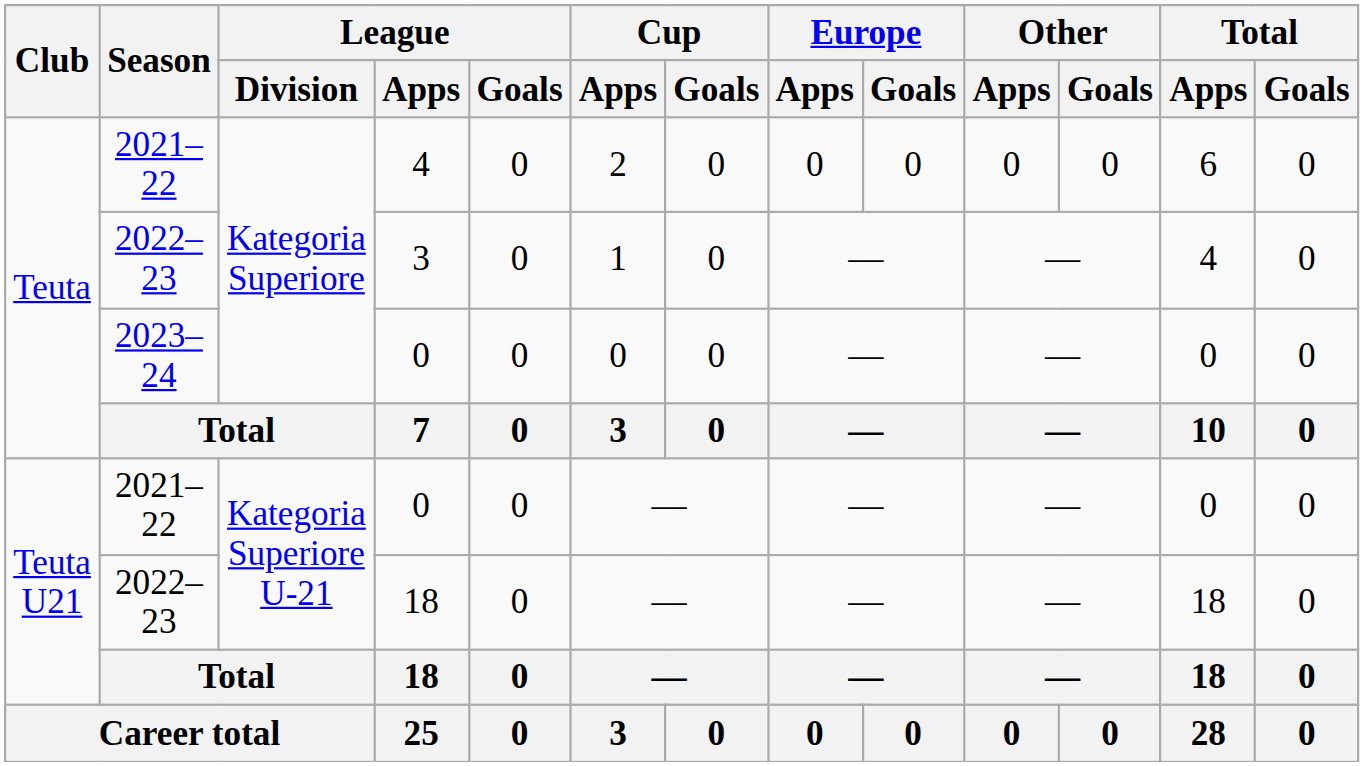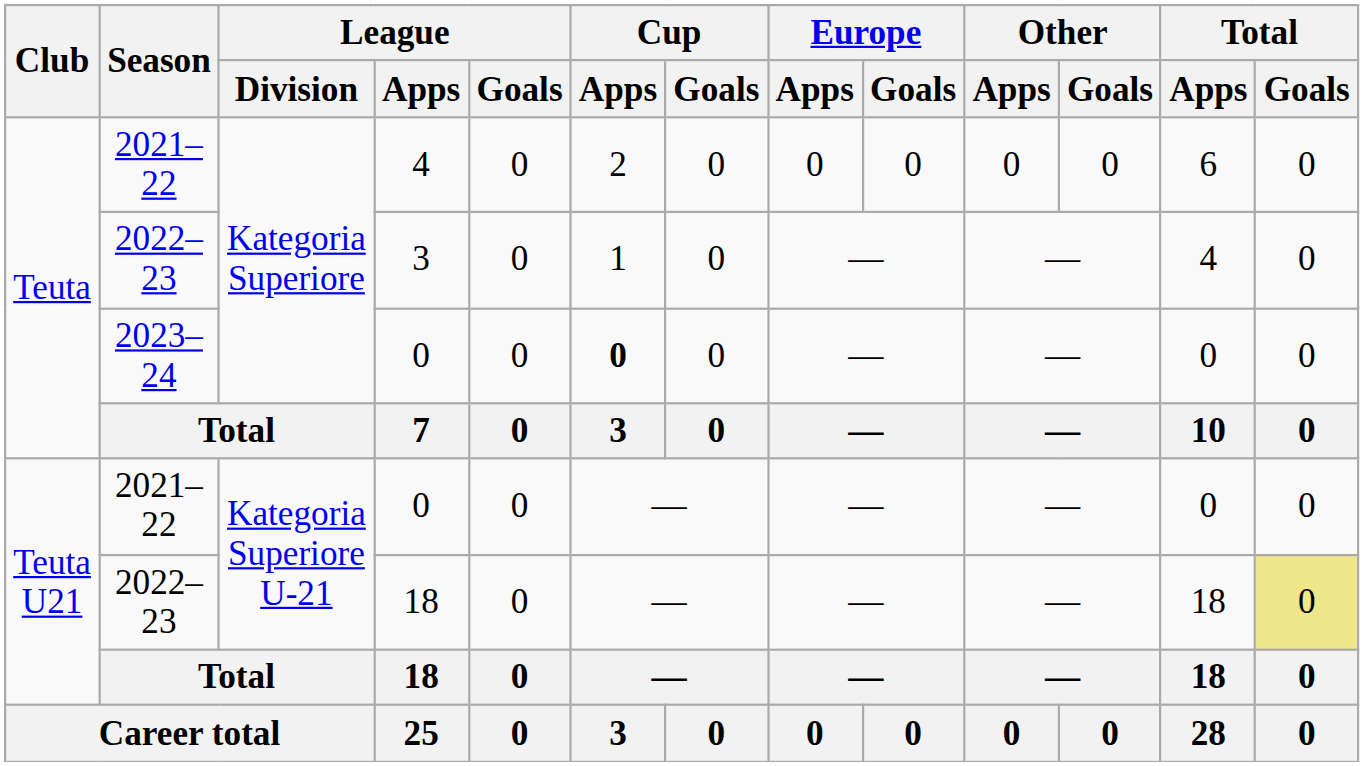(618, 354) normal -> (618, 354) bold
(1307, 601) no background -> (1307, 601) khaki background
